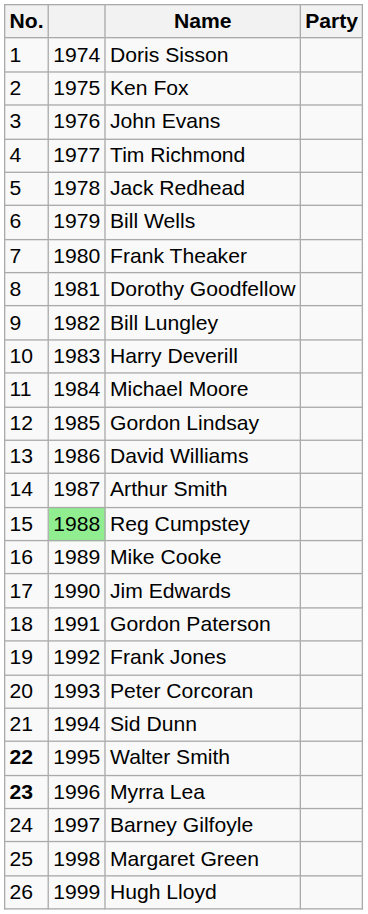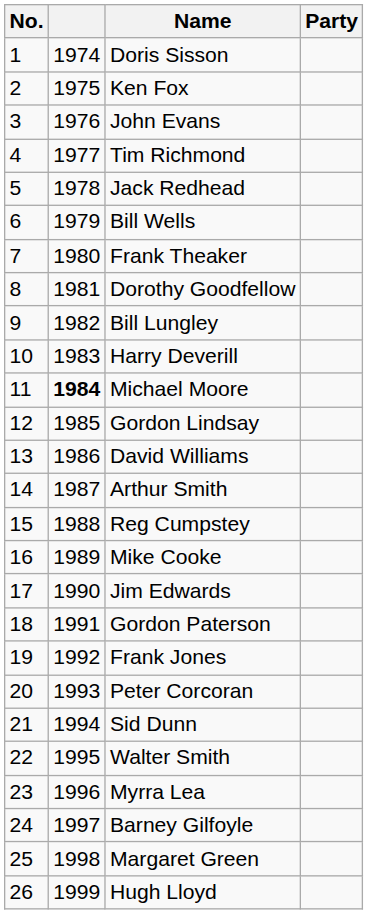(77, 389) normal -> (77, 389) bold
(77, 523) lightgreen background -> (77, 523) no background
(21, 758) bold -> (21, 758) normal
(21, 791) bold -> (21, 791) normal
